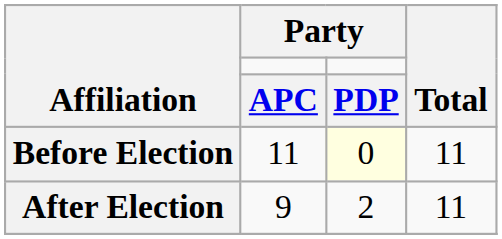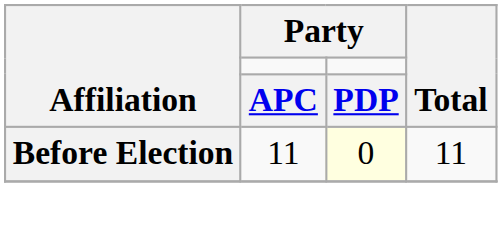- row: (123, 206)
